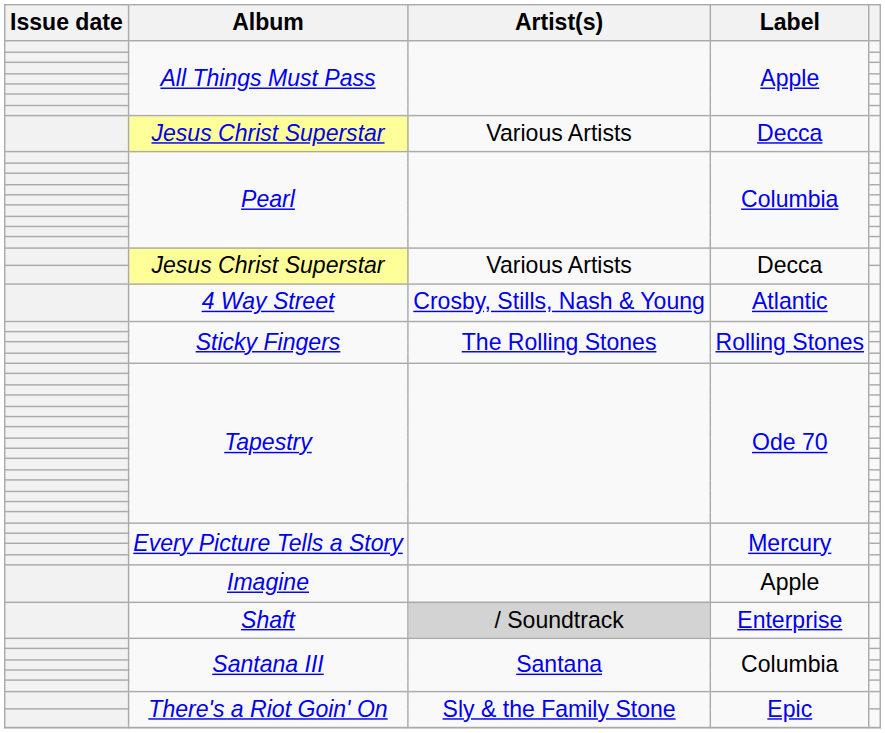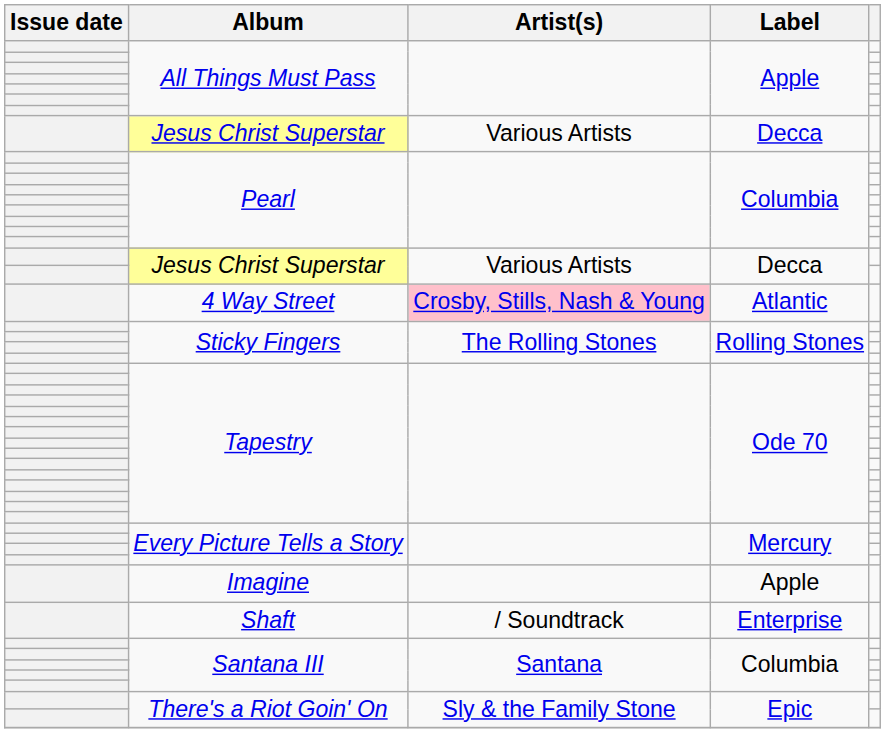(559, 302) no background -> (559, 302) pink background
(559, 619) lightgrey background -> (559, 619) no background
